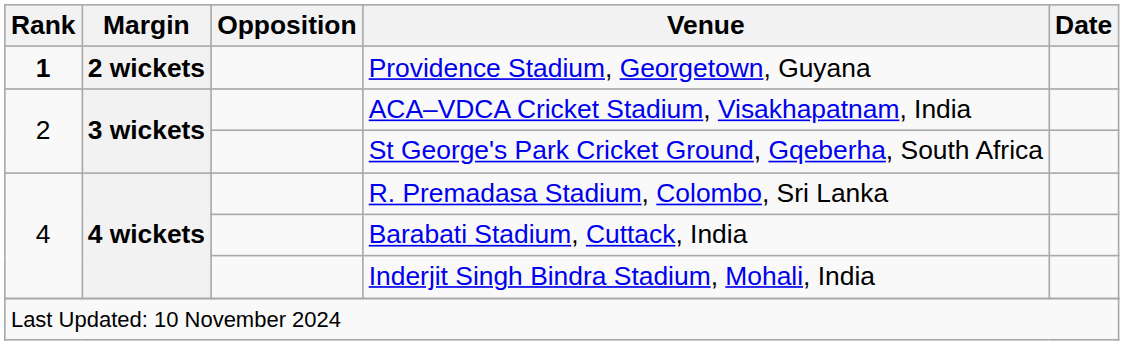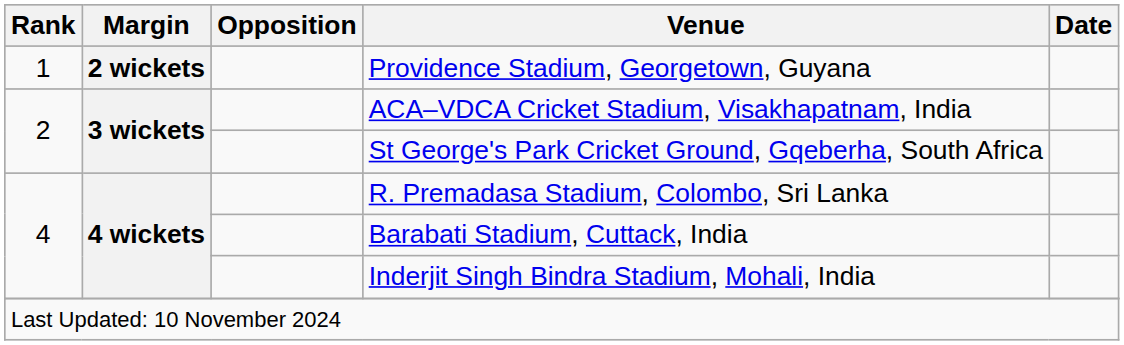(43, 67) bold -> (43, 67) normal
